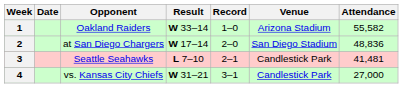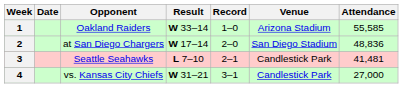(369, 28) 55,582 -> (369, 28) 55,585
